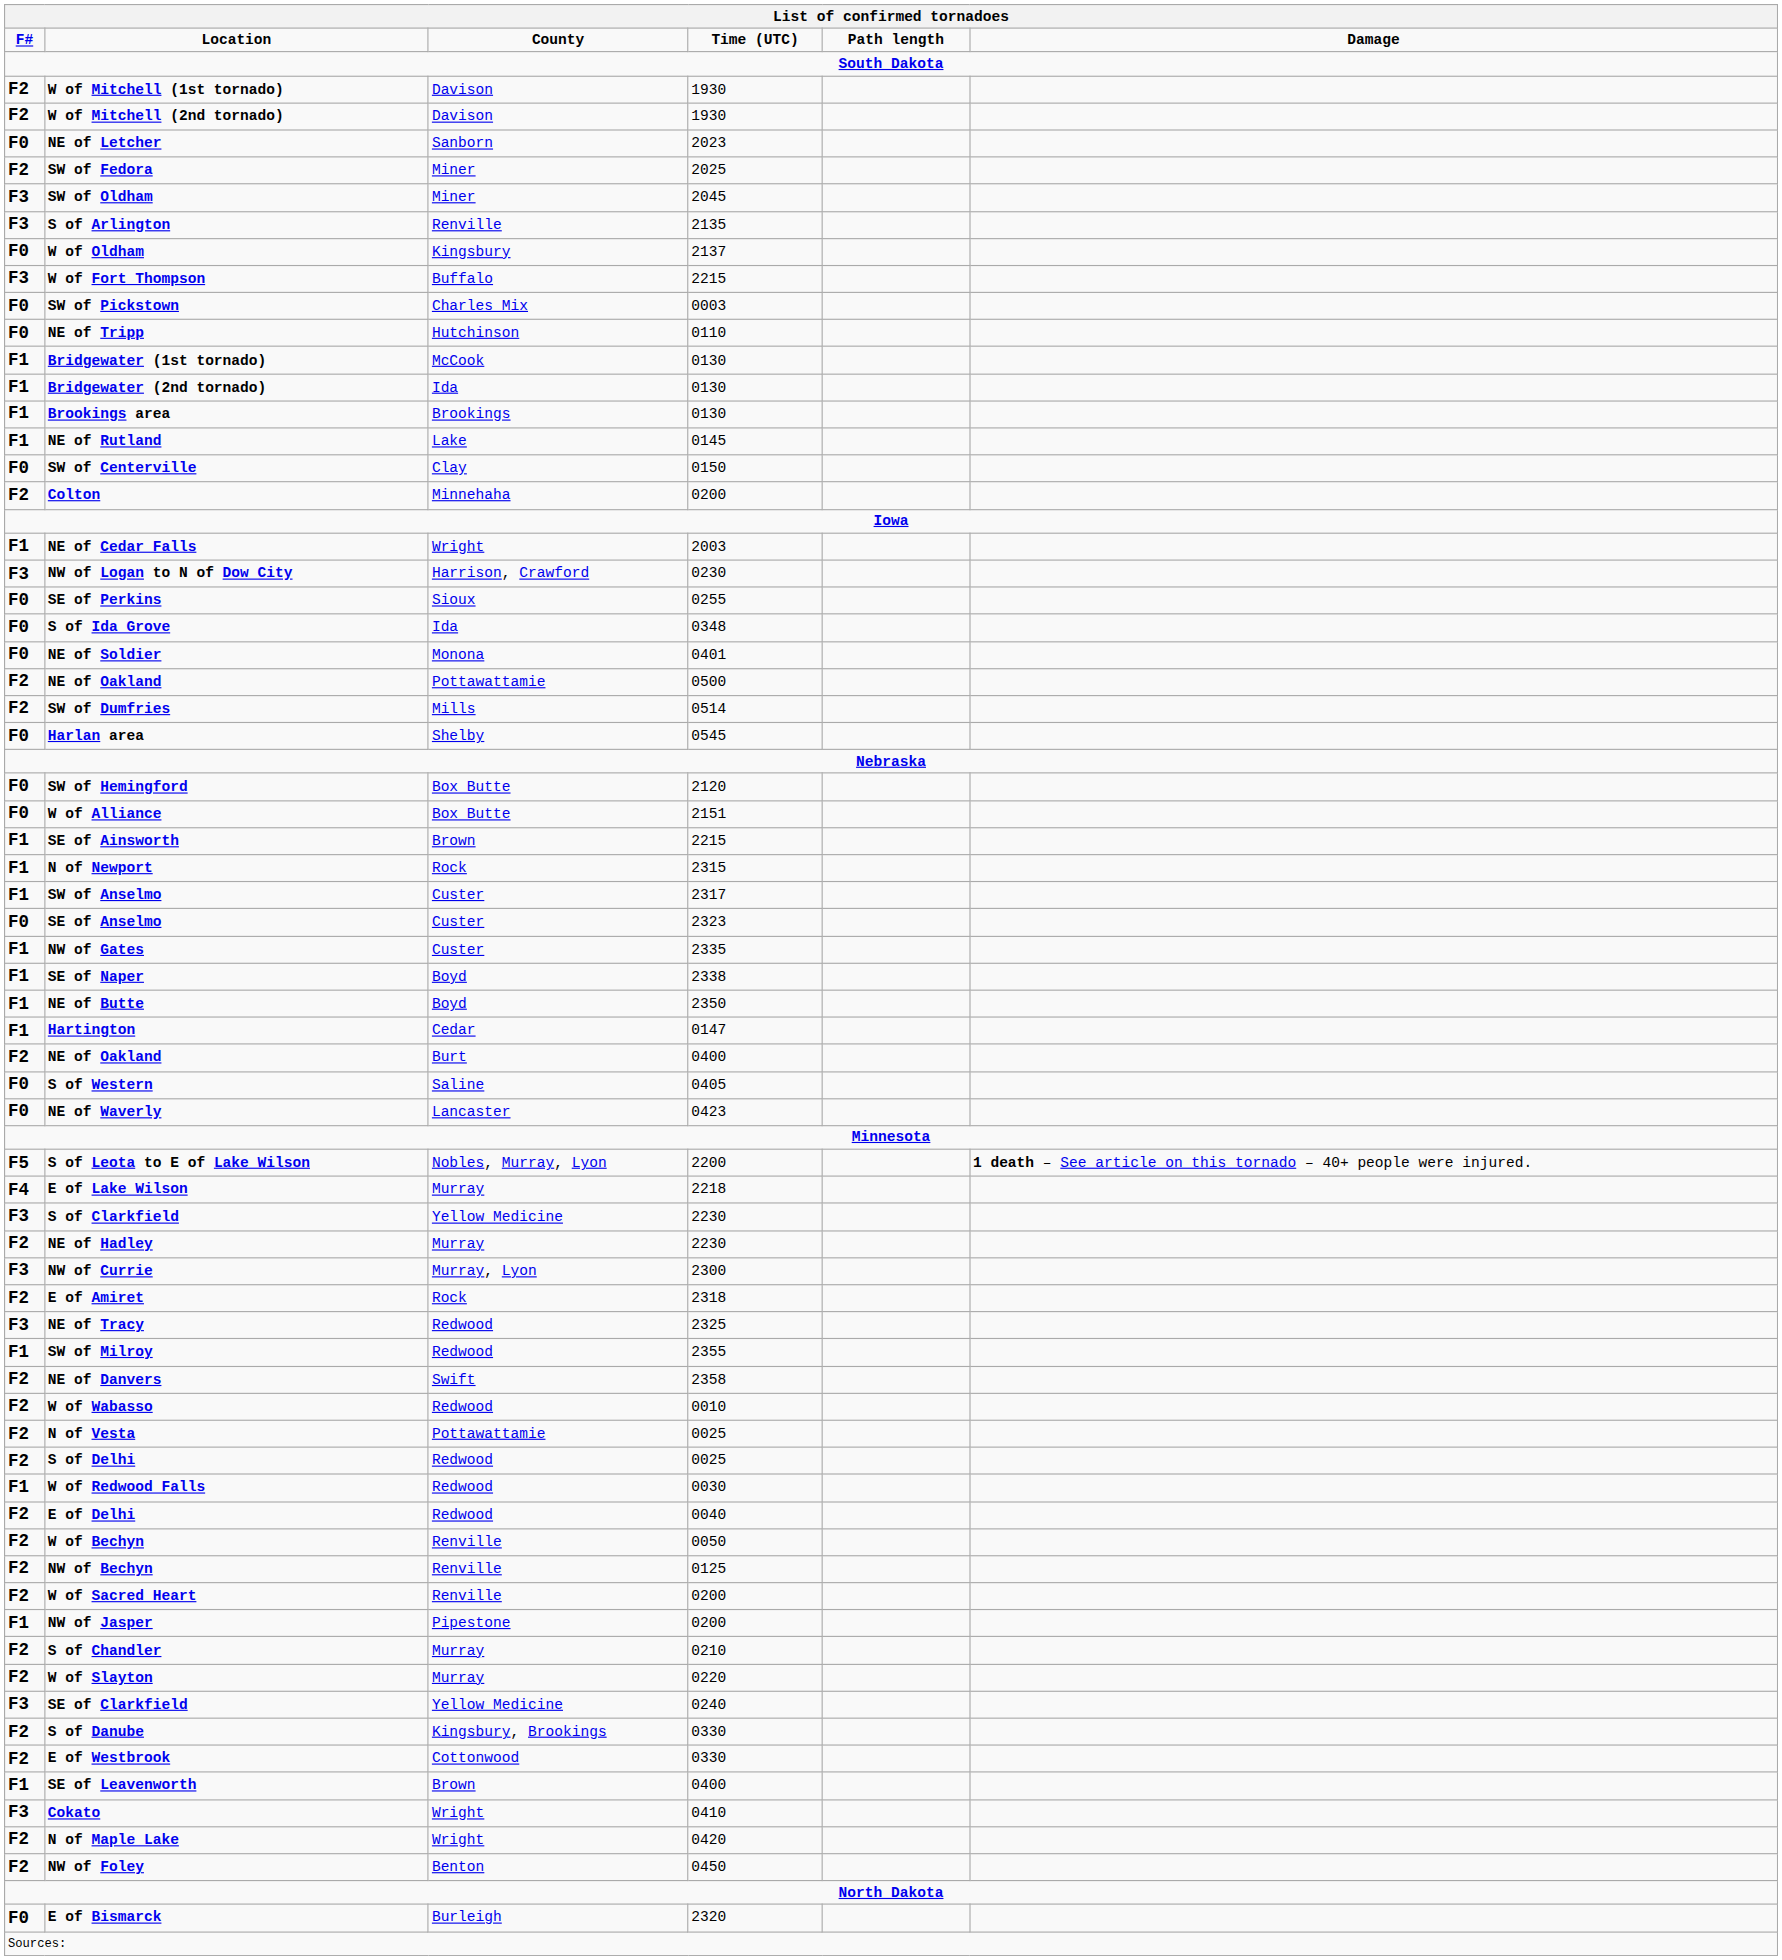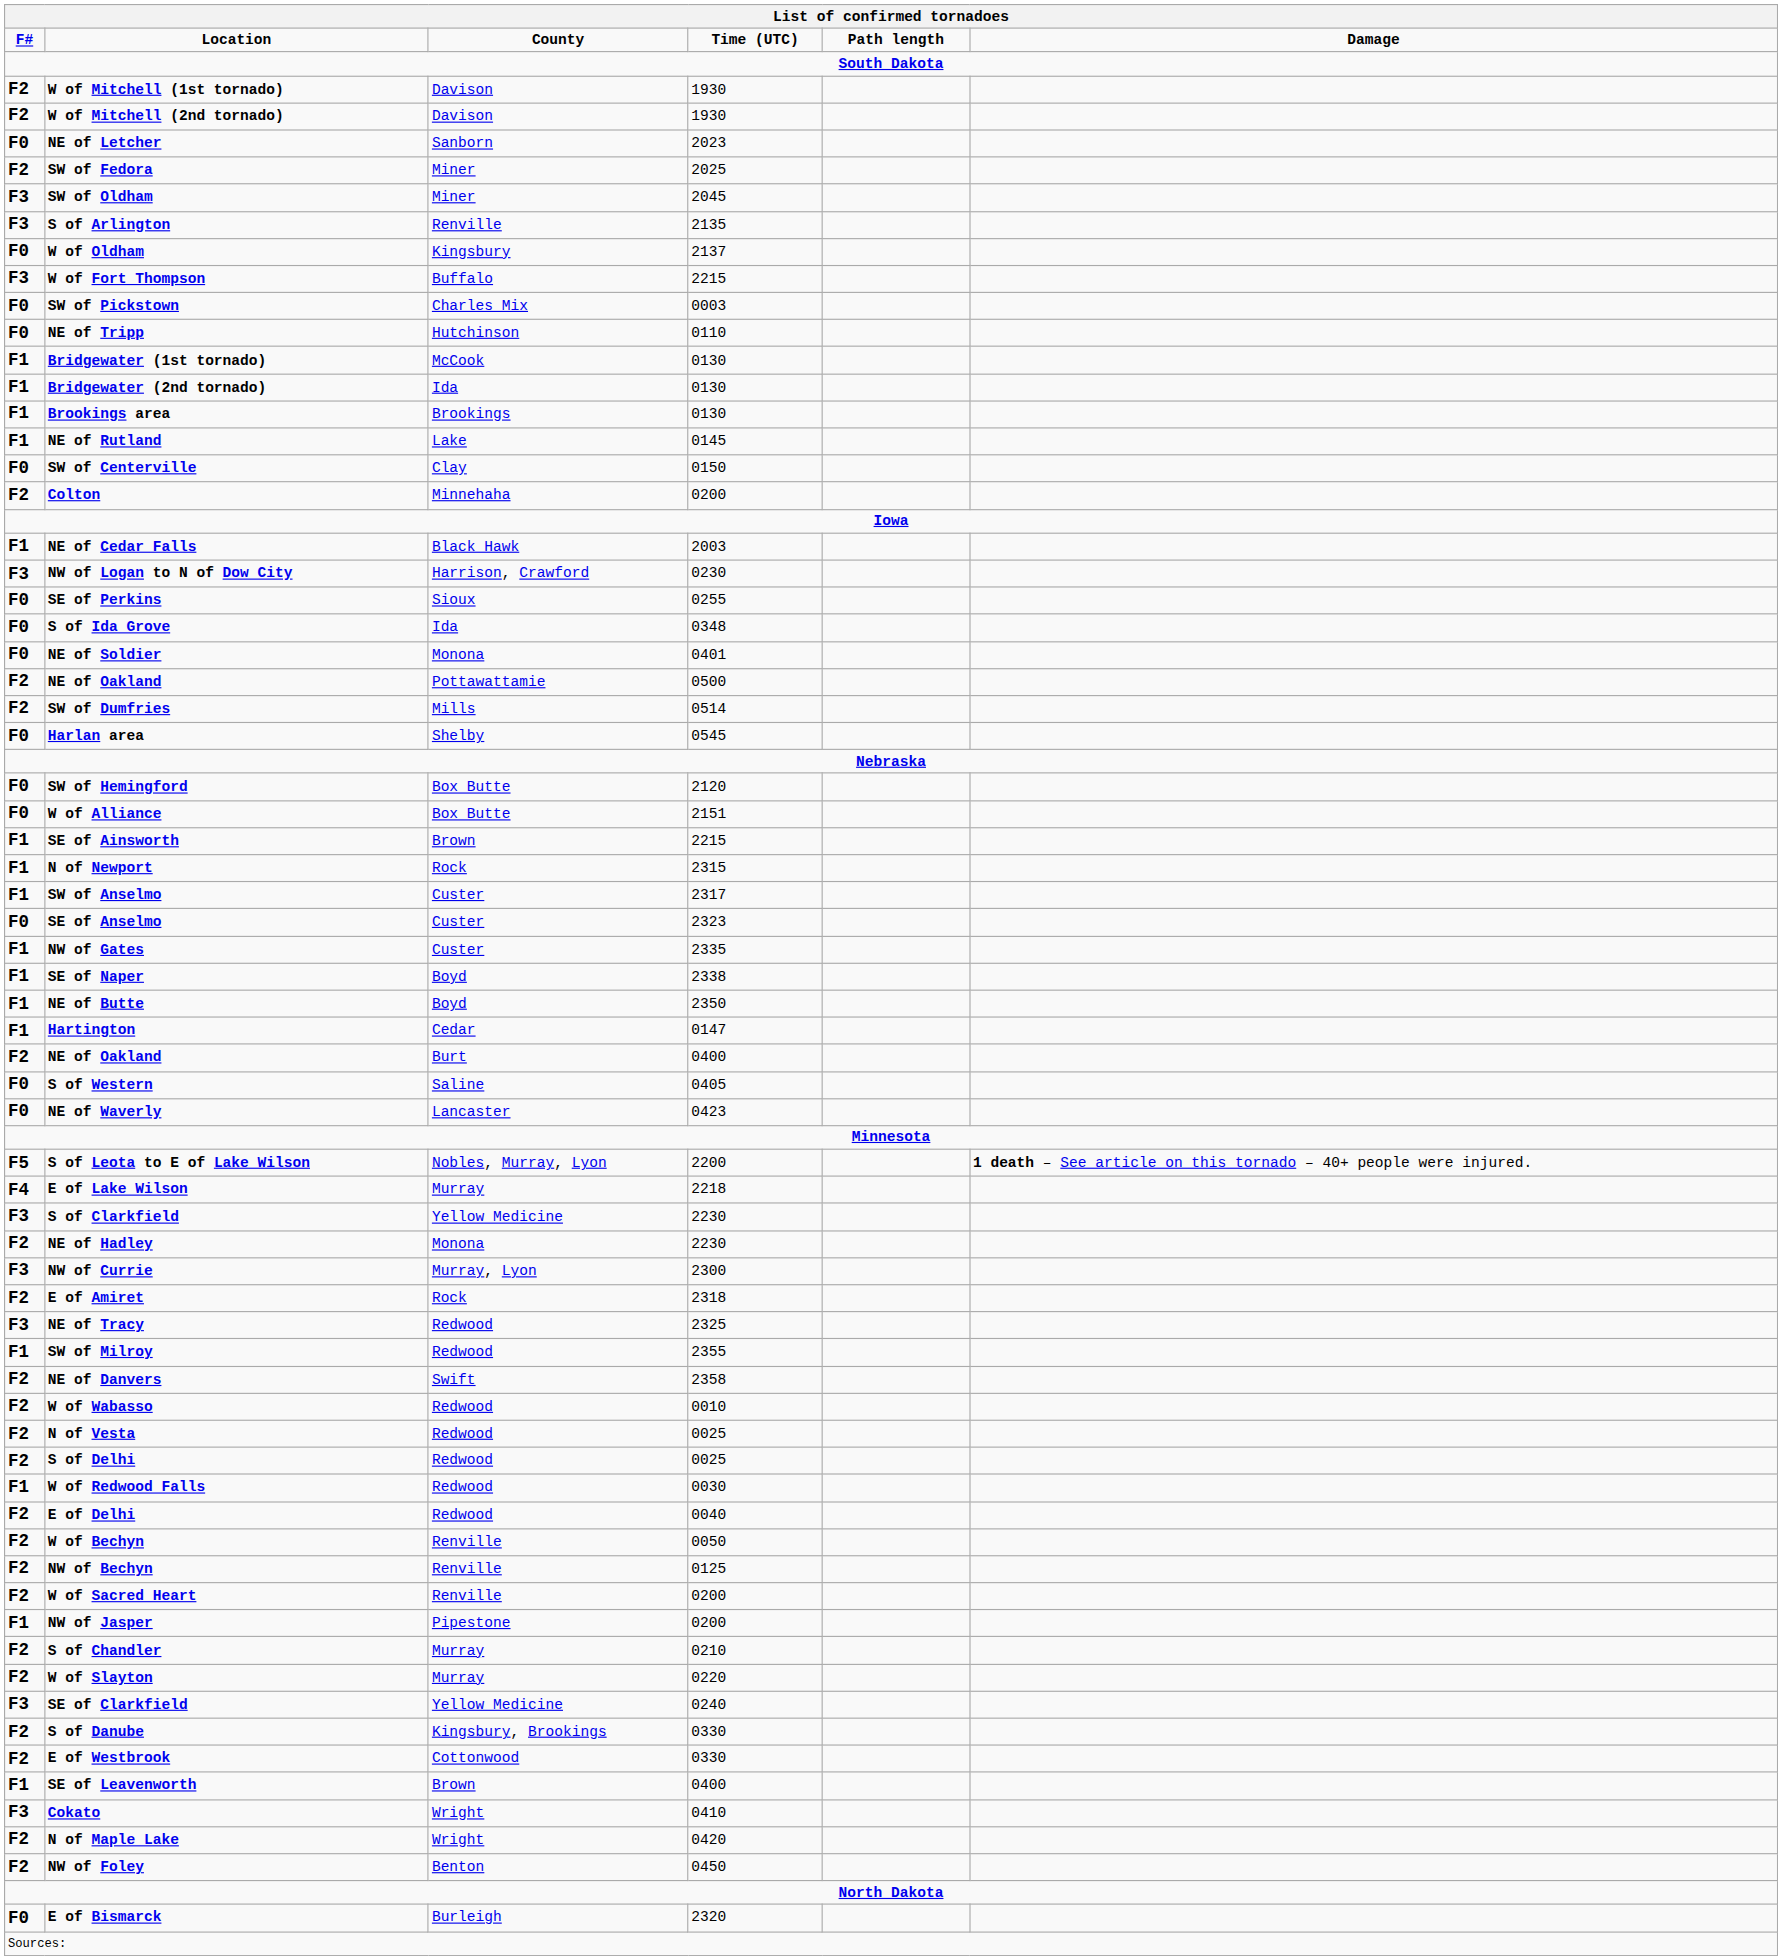(458, 546) Wright -> (476, 546) Black Hawk
(458, 1244) Murray -> (458, 1244) Monona
(489, 1434) Pottawattamie -> (462, 1434) Redwood
